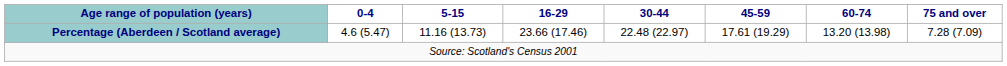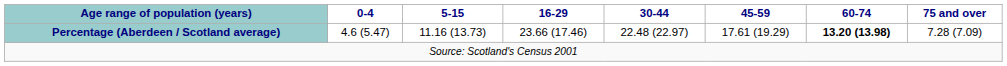(857, 33) normal -> (857, 33) bold
